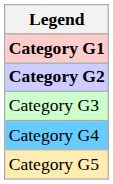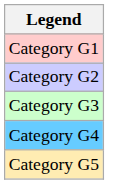(57, 48) bold -> (54, 48) normal
(57, 77) bold -> (54, 77) normal
